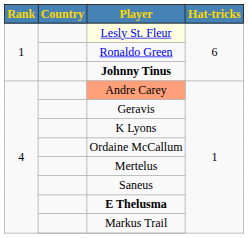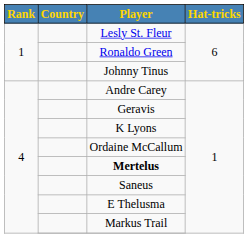(136, 33) lightyellow background -> (136, 33) no background
(136, 71) bold -> (136, 71) normal
(136, 90) lightsalmon background -> (136, 90) no background
(136, 166) normal -> (136, 166) bold
(136, 204) bold -> (136, 204) normal
